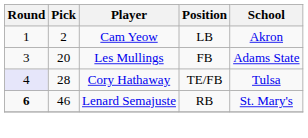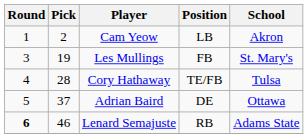(64, 58) 20 -> (64, 58) 19
(266, 58) Adams State -> (266, 58) St. Mary's
(26, 80) lavender background -> (26, 80) no background
+ row: (129, 101)
(266, 101) St. Mary's -> (266, 123) Adams State
